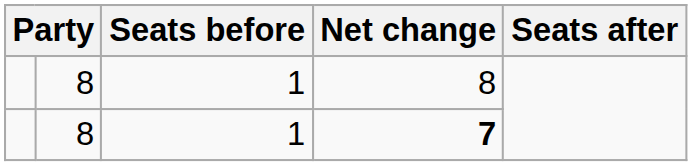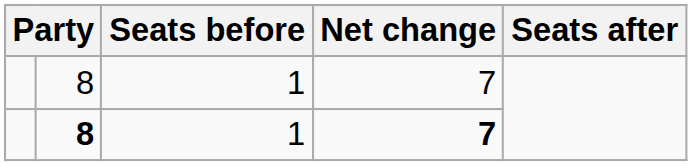(487, 82) 8 -> (487, 82) 7
(85, 133) normal -> (85, 133) bold
